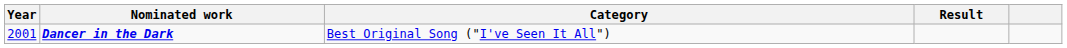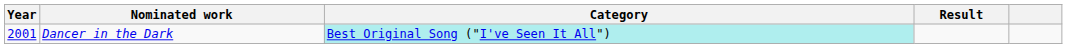(108, 34) bold -> (108, 34) normal
(469, 34) no background -> (469, 34) paleturquoise background
